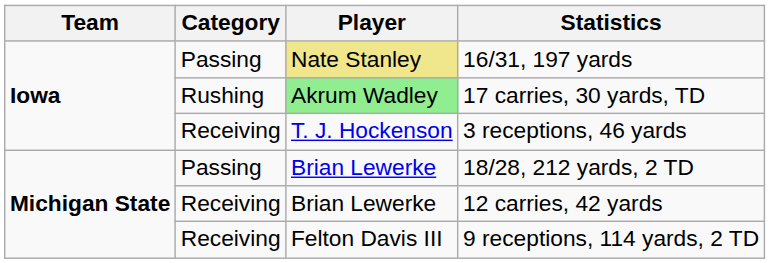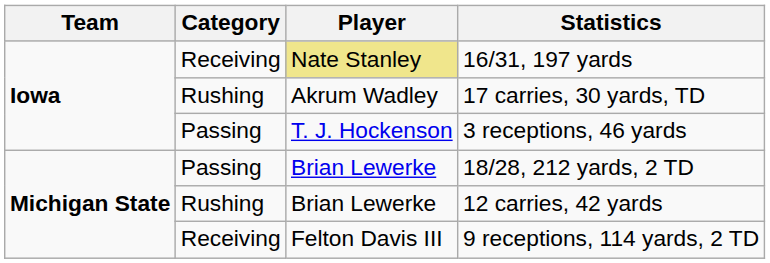(221, 59) Passing -> (231, 59) Receiving
(364, 95) lightgreen background -> (364, 95) no background
(231, 131) Receiving -> (221, 131) Passing
(231, 203) Receiving -> (222, 203) Rushing
